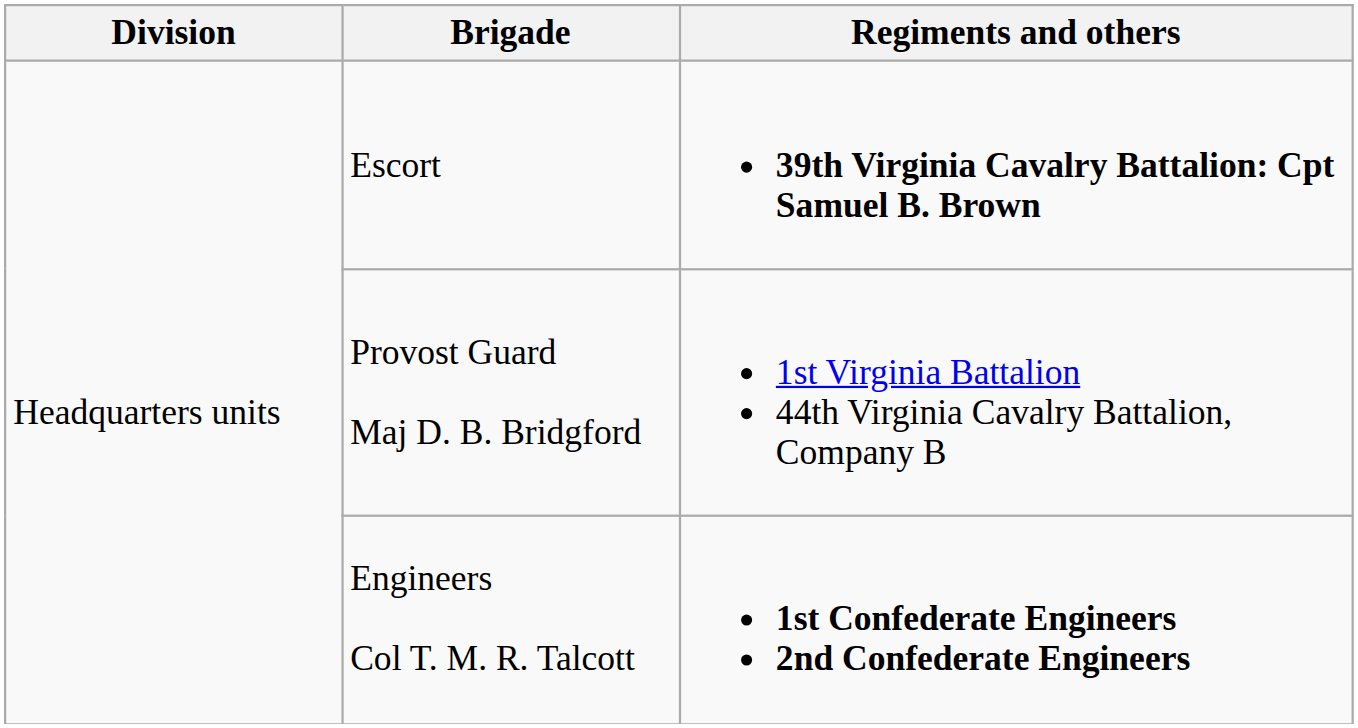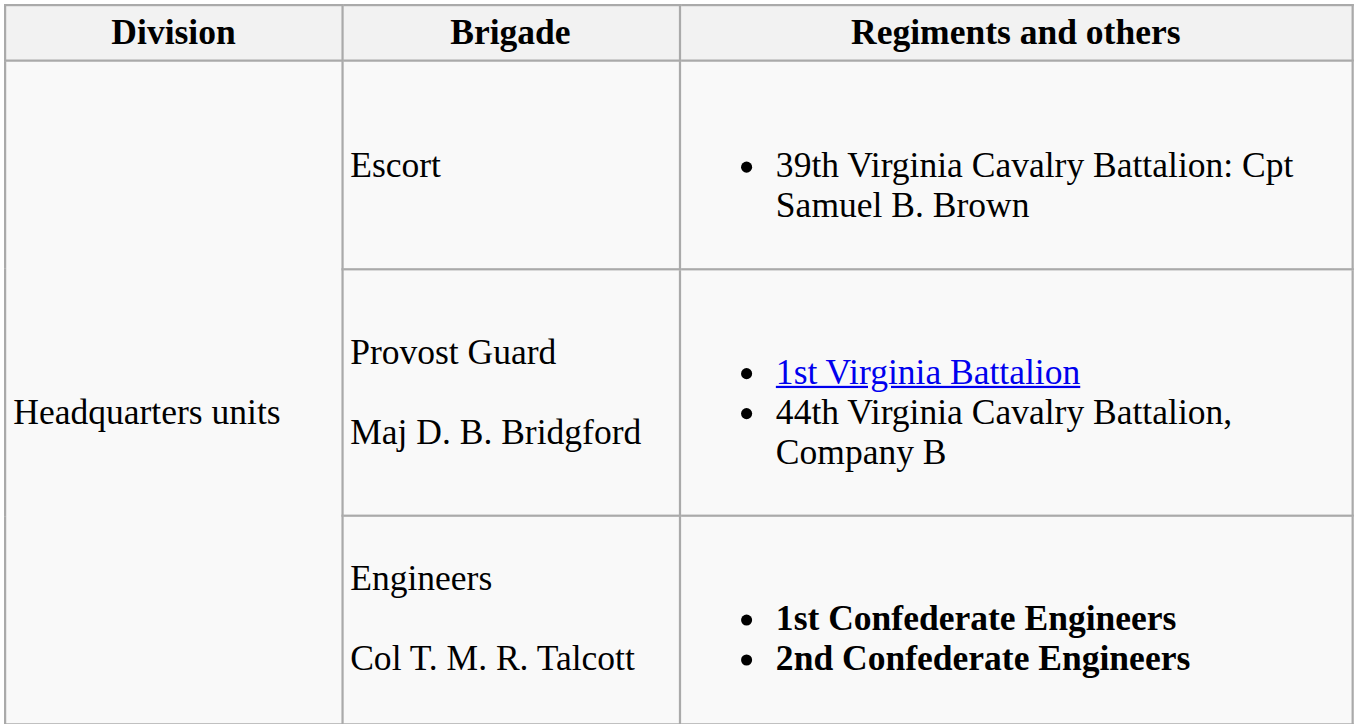(1016, 185) bold -> (1016, 185) normal
